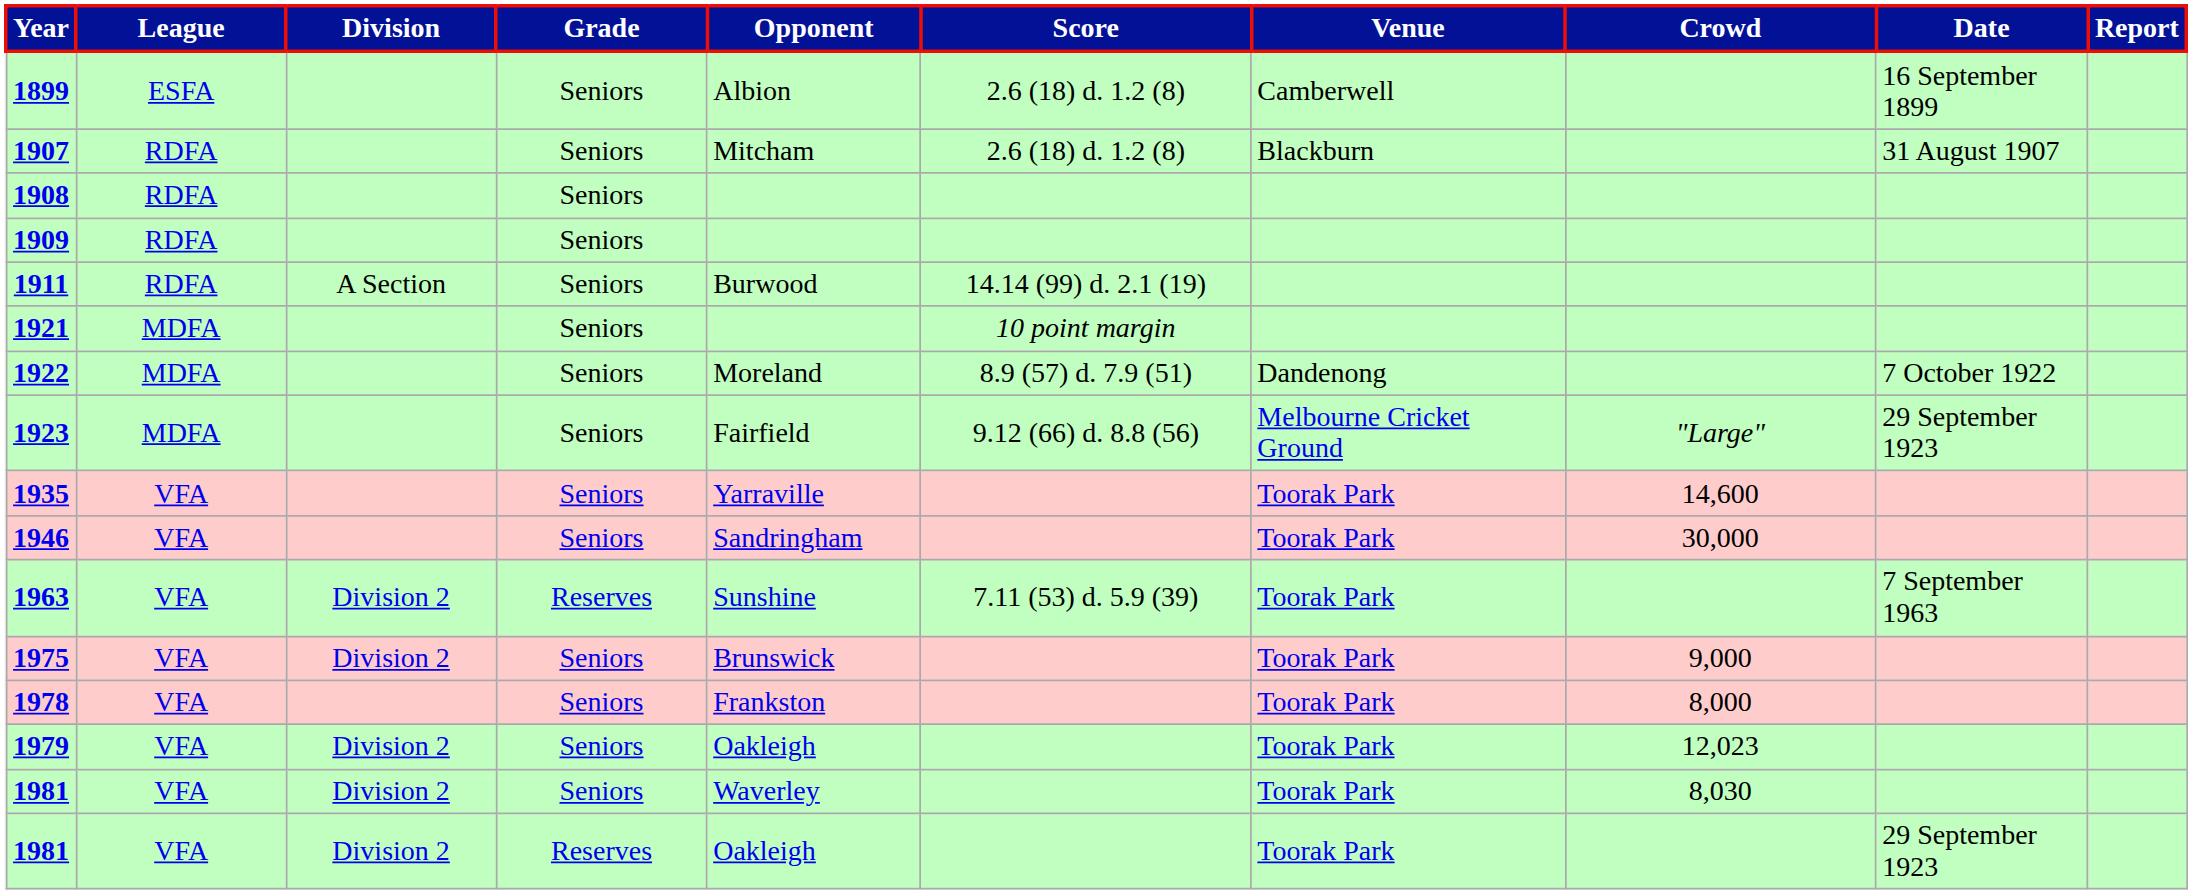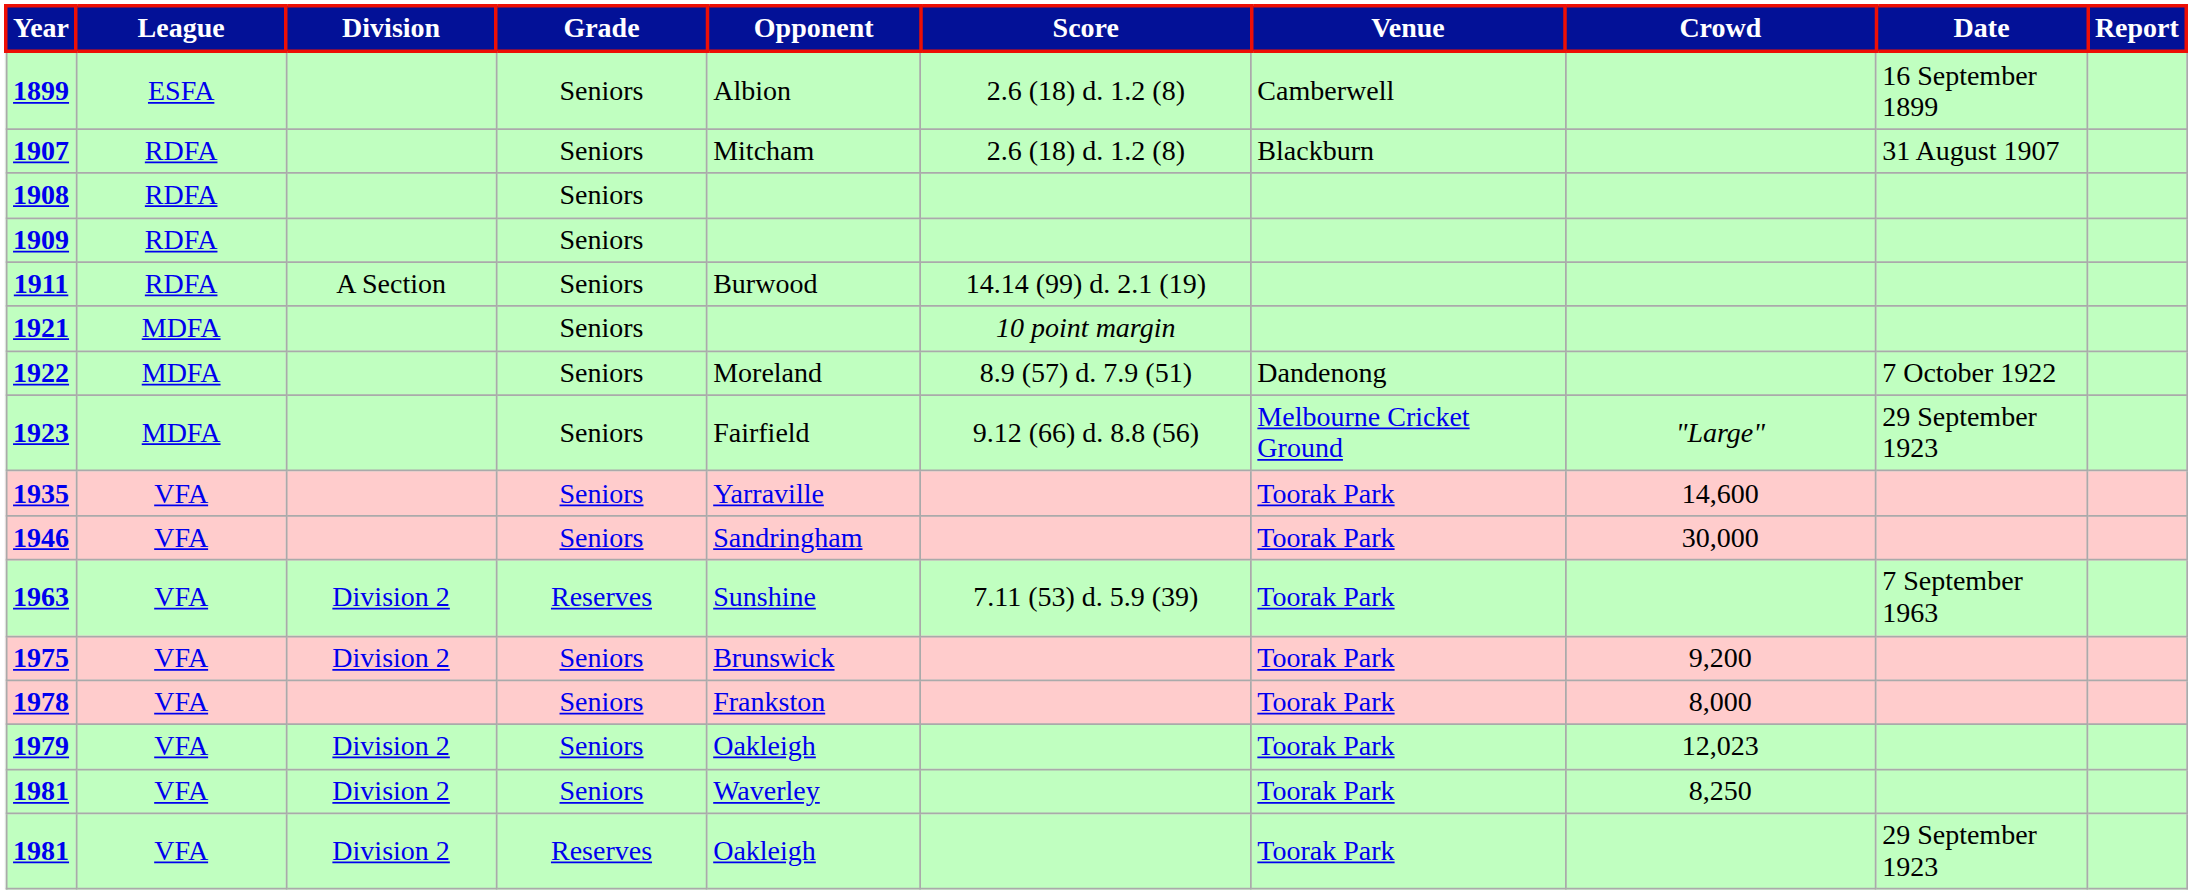(1720, 657) 9,000 -> (1720, 657) 9,200
(1720, 790) 8,030 -> (1720, 790) 8,250
